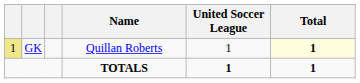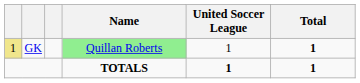(124, 48) no background -> (124, 48) lightgreen background
(313, 48) lightyellow background -> (313, 48) no background
